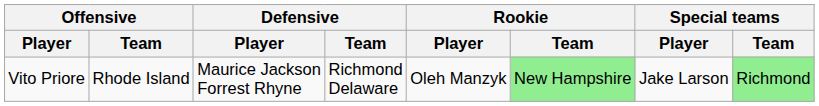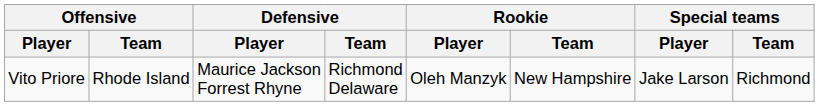(573, 79) lightgreen background -> (573, 79) no background
(773, 79) lightgreen background -> (773, 79) no background
